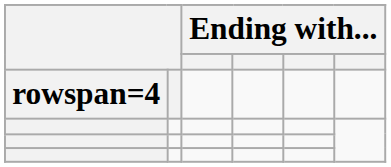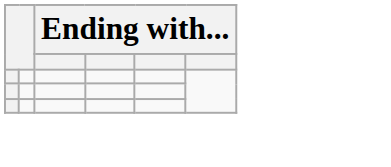- row: (86, 93)
